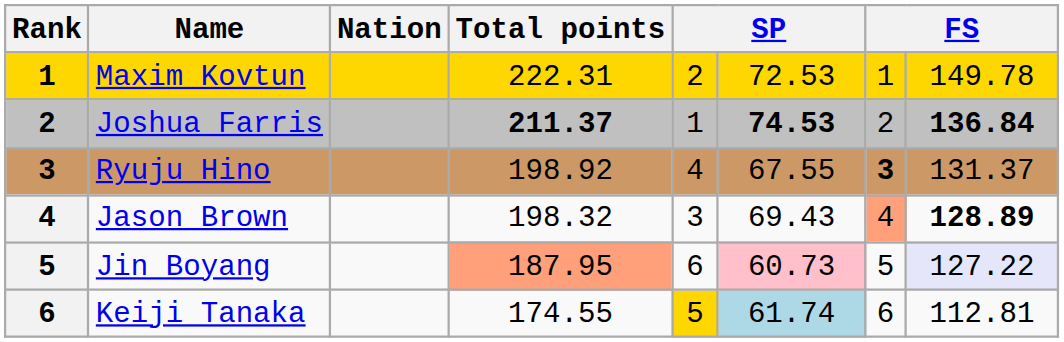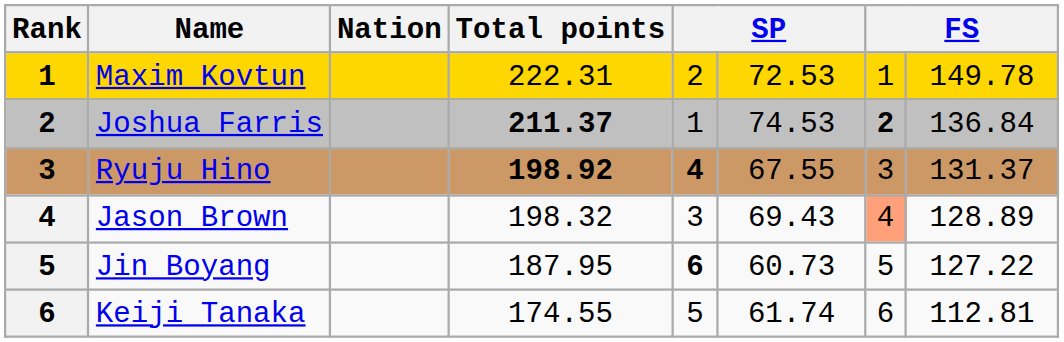(792, 124) bold -> (792, 124) normal
(885, 124) normal -> (885, 124) bold
(982, 124) bold -> (982, 124) normal
(560, 171) normal -> (560, 171) bold
(695, 171) normal -> (695, 171) bold
(885, 171) bold -> (885, 171) normal
(982, 219) bold -> (982, 219) normal
(560, 266) lightsalmon background -> (560, 266) no background
(695, 266) normal -> (695, 266) bold
(792, 266) pink background -> (792, 266) no background
(982, 266) lavender background -> (982, 266) no background
(695, 314) gold background -> (695, 314) no background
(792, 314) lightblue background -> (792, 314) no background
